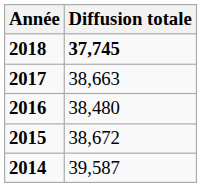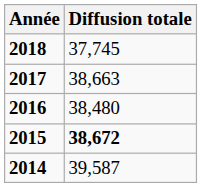(94, 49) bold -> (94, 49) normal
(94, 138) normal -> (94, 138) bold
